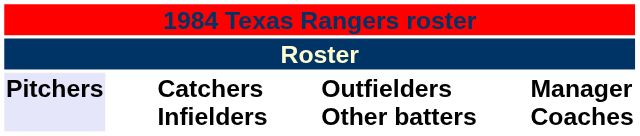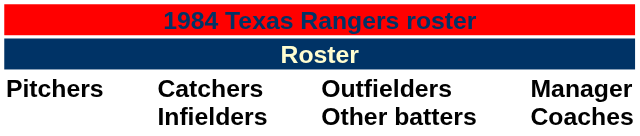(55, 88) lavender background -> (55, 88) no background
